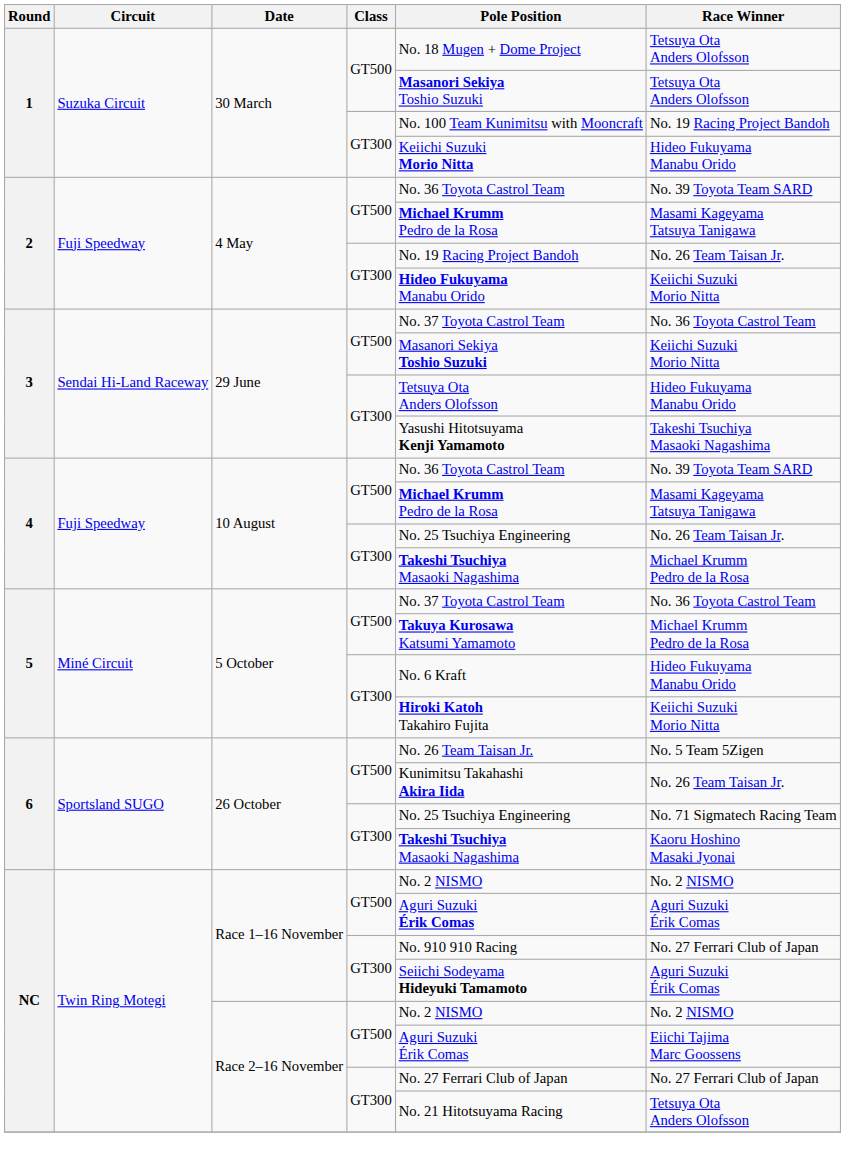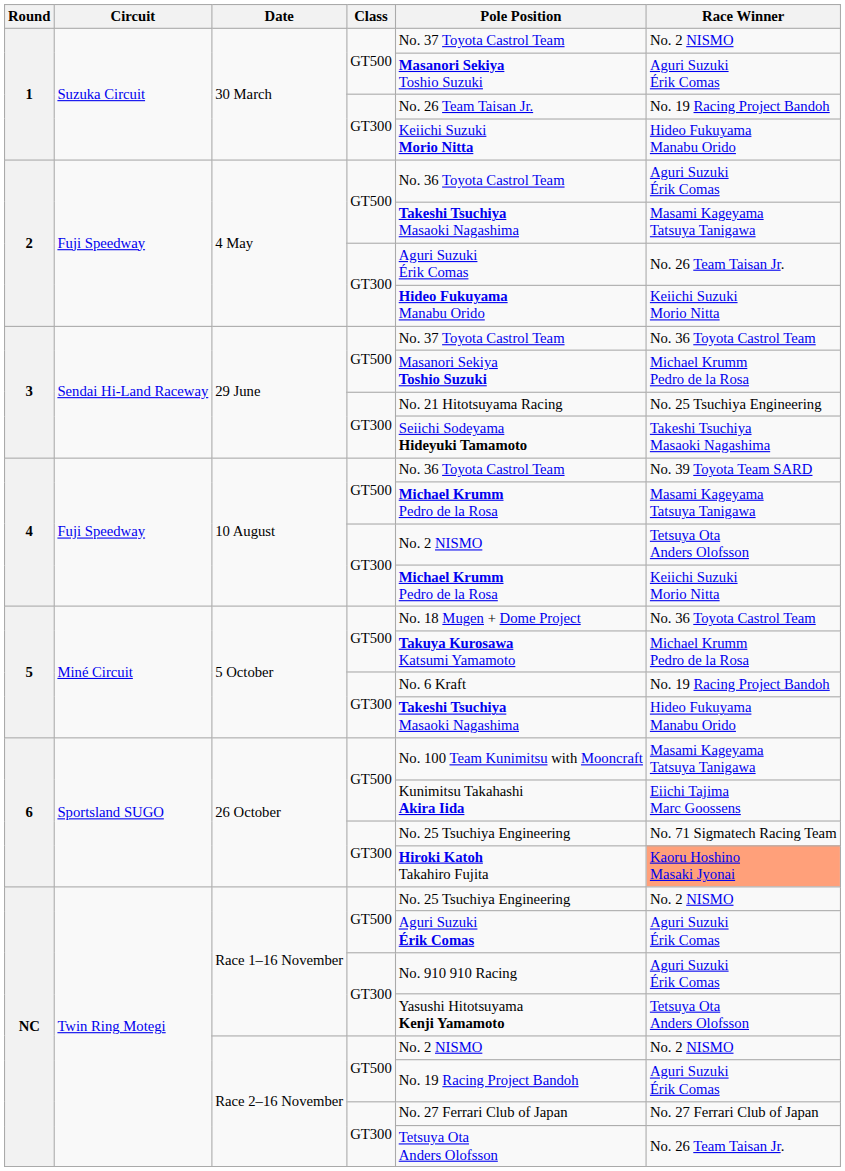(490, 49) No. 18 Mugen + Dome Project -> (482, 40) No. 37 Toyota Castrol Team
(699, 49) Tetsuya Ota Anders Olofsson -> (692, 40) No. 2 NISMO
(699, 90) Tetsuya Ota Anders Olofsson -> (689, 73) Aguri Suzuki Érik Comas
(521, 123) No. 100 Team Kunimitsu with Mooncraft -> (466, 106) No. 26 Team Taisan Jr.
(731, 189) No. 39 Toyota Team SARD -> (689, 180) Aguri Suzuki Érik Comas
(451, 222) Michael Krumm Pedro de la Rosa -> (459, 222) Takeshi Tsuchiya Masaoki Nagashima
(489, 254) No. 19 Racing Project Bandoh -> (438, 263) Aguri Suzuki Érik Comas
(694, 353) Keiichi Suzuki Morio Nitta -> (699, 370) Michael Krumm Pedro de la Rosa
(448, 395) Tetsuya Ota Anders Olofsson -> (481, 403) No. 21 Hitotsuyama Racing
(701, 395) Hideo Fukuyama Manabu Orido -> (736, 403) No. 25 Tsuchiya Engineering
(461, 436) Yasushi Hitotsuyama Kenji Yamamoto -> (463, 436) Seiichi Sodeyama Hideyuki Tamamoto
(485, 535) No. 25 Tsuchiya Engineering -> (441, 543) No. 2 NISMO
(717, 535) No. 26 Team Taisan Jr. -> (699, 543) Tetsuya Ota Anders Olofsson
(459, 568) Takeshi Tsuchiya Masaoki Nagashima -> (451, 585) Michael Krumm Pedro de la Rosa
(699, 568) Michael Krumm Pedro de la Rosa -> (694, 585) Keiichi Suzuki Morio Nitta
(482, 600) No. 37 Toyota Castrol Team -> (490, 618) No. 18 Mugen + Dome Project
(701, 675) Hideo Fukuyama Manabu Orido -> (740, 683) No. 19 Racing Project Bandoh
(444, 716) Hiroki Katoh Takahiro Fujita -> (459, 716) Takeshi Tsuchiya Masaoki Nagashima
(694, 716) Keiichi Suzuki Morio Nitta -> (701, 716) Hideo Fukuyama Manabu Orido
(466, 749) No. 26 Team Taisan Jr. -> (521, 758) No. 100 Team Kunimitsu with Mooncraft
(707, 749) No. 5 Team 5Zigen -> (707, 758) Masami Kageyama Tatsuya Tanigawa
(717, 782) No. 26 Team Taisan Jr. -> (695, 799) Eiichi Tajima Marc Goossens
(459, 848) Takeshi Tsuchiya Masaoki Nagashima -> (444, 865) Hiroki Katoh Takahiro Fujita
(695, 848) no background -> (695, 865) lightsalmon background
(441, 881) No. 2 NISMO -> (485, 898) No. 25 Tsuchiya Engineering
(734, 946) No. 27 Ferrari Club of Japan -> (689, 972) Aguri Suzuki Érik Comas
(463, 979) Seiichi Sodeyama Hideyuki Tamamoto -> (461, 1014) Yasushi Hitotsuyama Kenji Yamamoto
(689, 979) Aguri Suzuki Érik Comas -> (699, 1014) Tetsuya Ota Anders Olofsson
(438, 1045) Aguri Suzuki Érik Comas -> (489, 1080) No. 19 Racing Project Bandoh
(695, 1045) Eiichi Tajima Marc Goossens -> (689, 1080) Aguri Suzuki Érik Comas
(481, 1111) No. 21 Hitotsuyama Racing -> (448, 1145) Tetsuya Ota Anders Olofsson
(699, 1111) Tetsuya Ota Anders Olofsson -> (717, 1145) No. 26 Team Taisan Jr.
